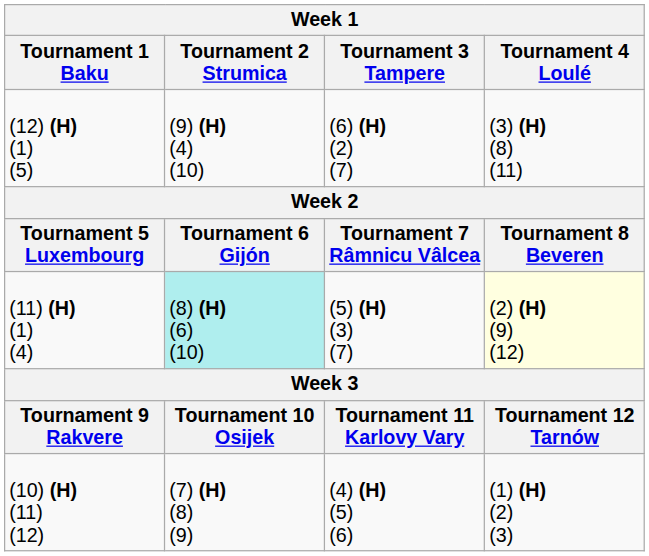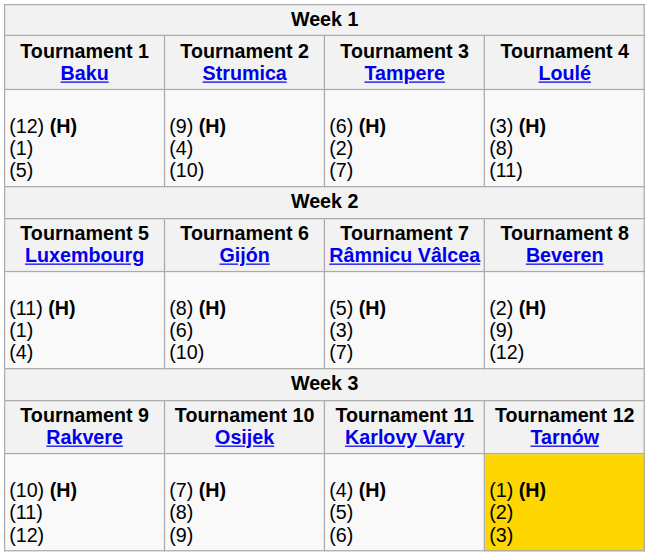(198, 331) paleturquoise background -> (198, 331) no background
(518, 331) lightyellow background -> (518, 331) no background
(518, 513) no background -> (518, 513) gold background
